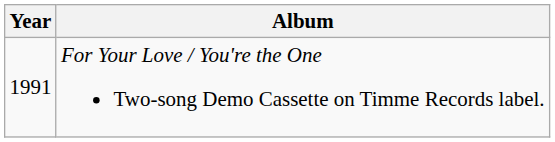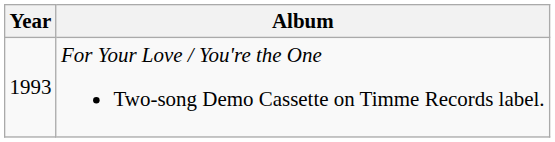(30, 87) 1991 -> (30, 87) 1993
